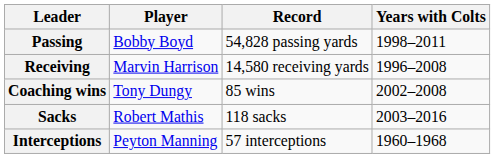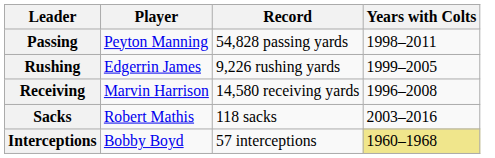(153, 41) Bobby Boyd -> (156, 41) Peyton Manning
+ row: (52, 66)
- row: (57, 91)
(165, 141) Peyton Manning -> (144, 141) Bobby Boyd
(411, 141) no background -> (402, 141) khaki background
